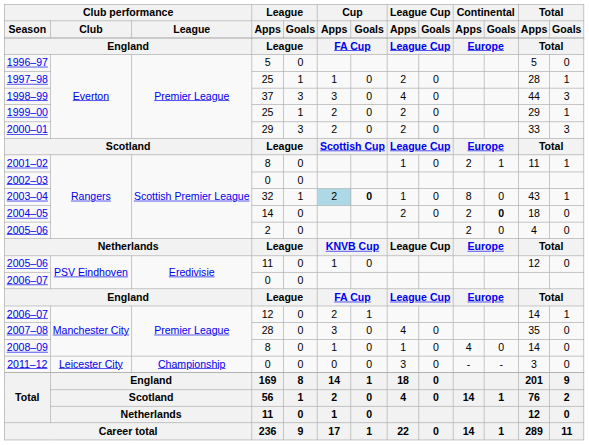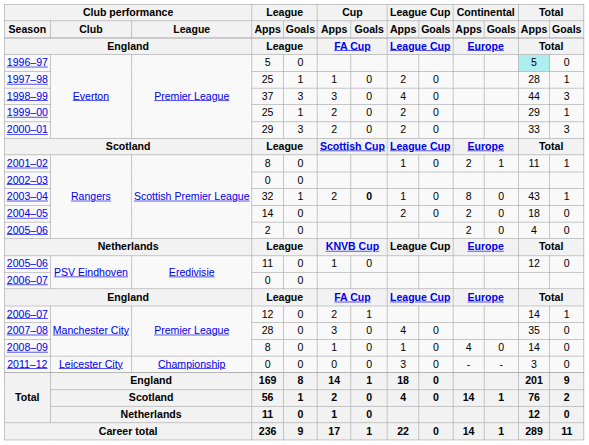(534, 63) no background -> (534, 63) paleturquoise background
(334, 197) lightblue background -> (334, 197) no background
(501, 213) bold -> (501, 213) normal
